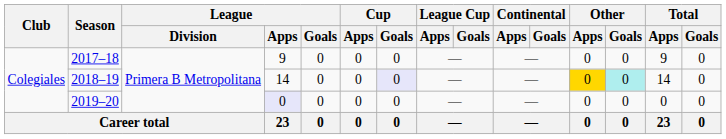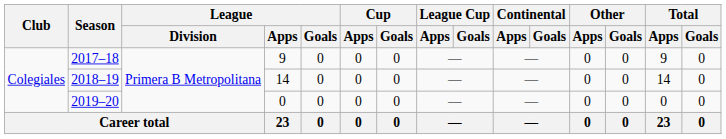(397, 79) lavender background -> (397, 79) no background
(587, 79) gold background -> (587, 79) no background
(626, 79) paleturquoise background -> (626, 79) no background
(282, 101) lavender background -> (282, 101) no background
